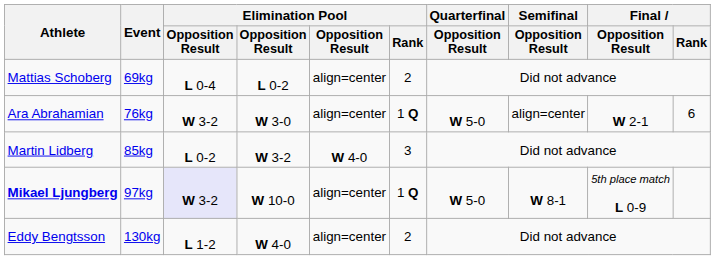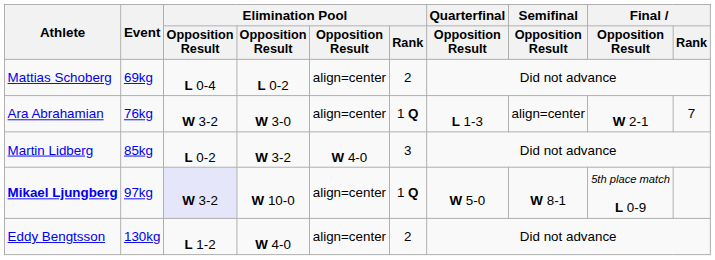(467, 121) W 5-0 -> (467, 121) L 1-3
(692, 114) 6 -> (692, 114) 7
